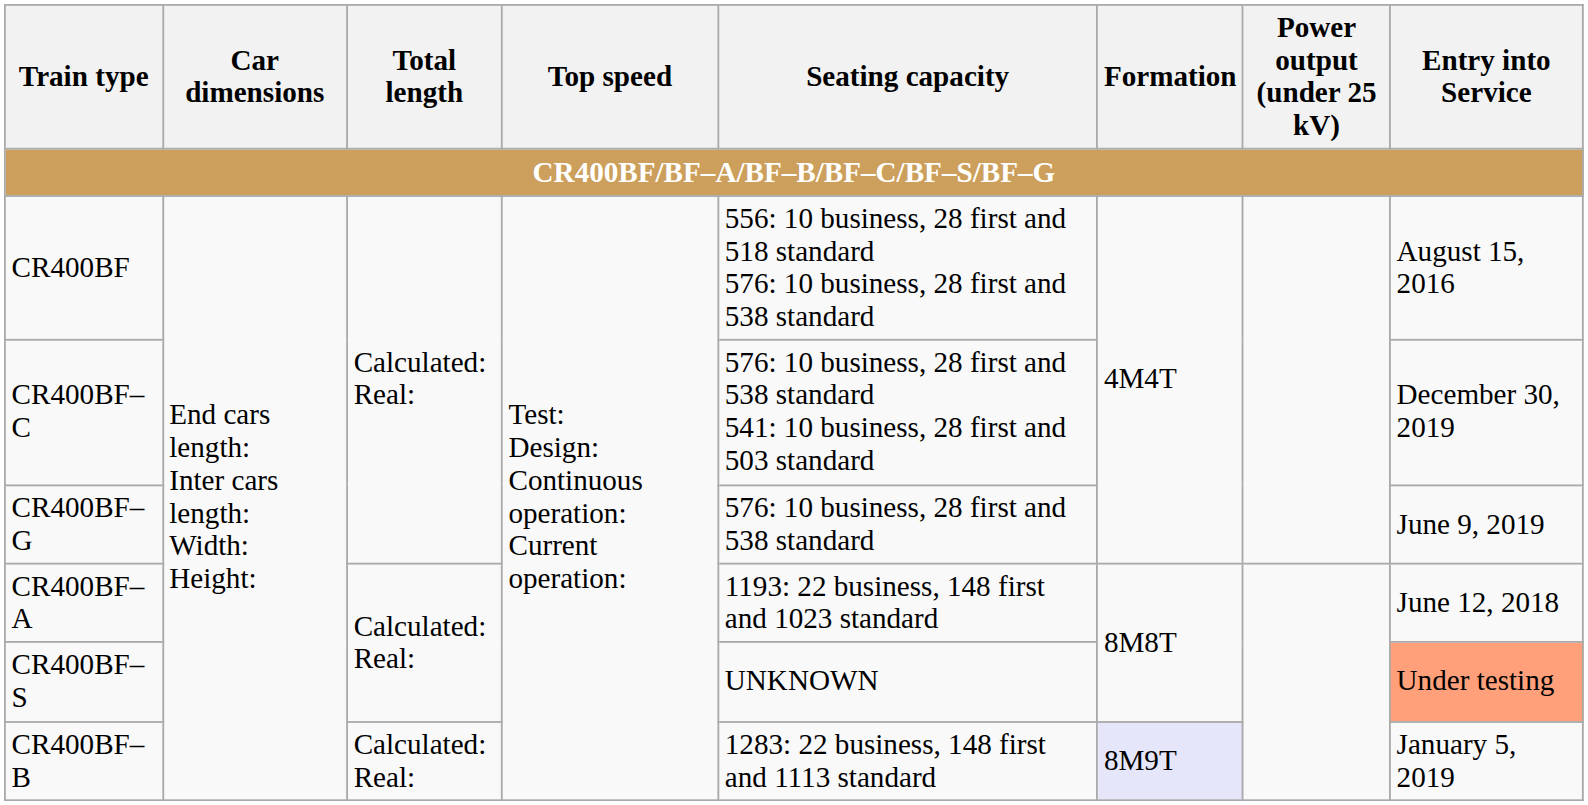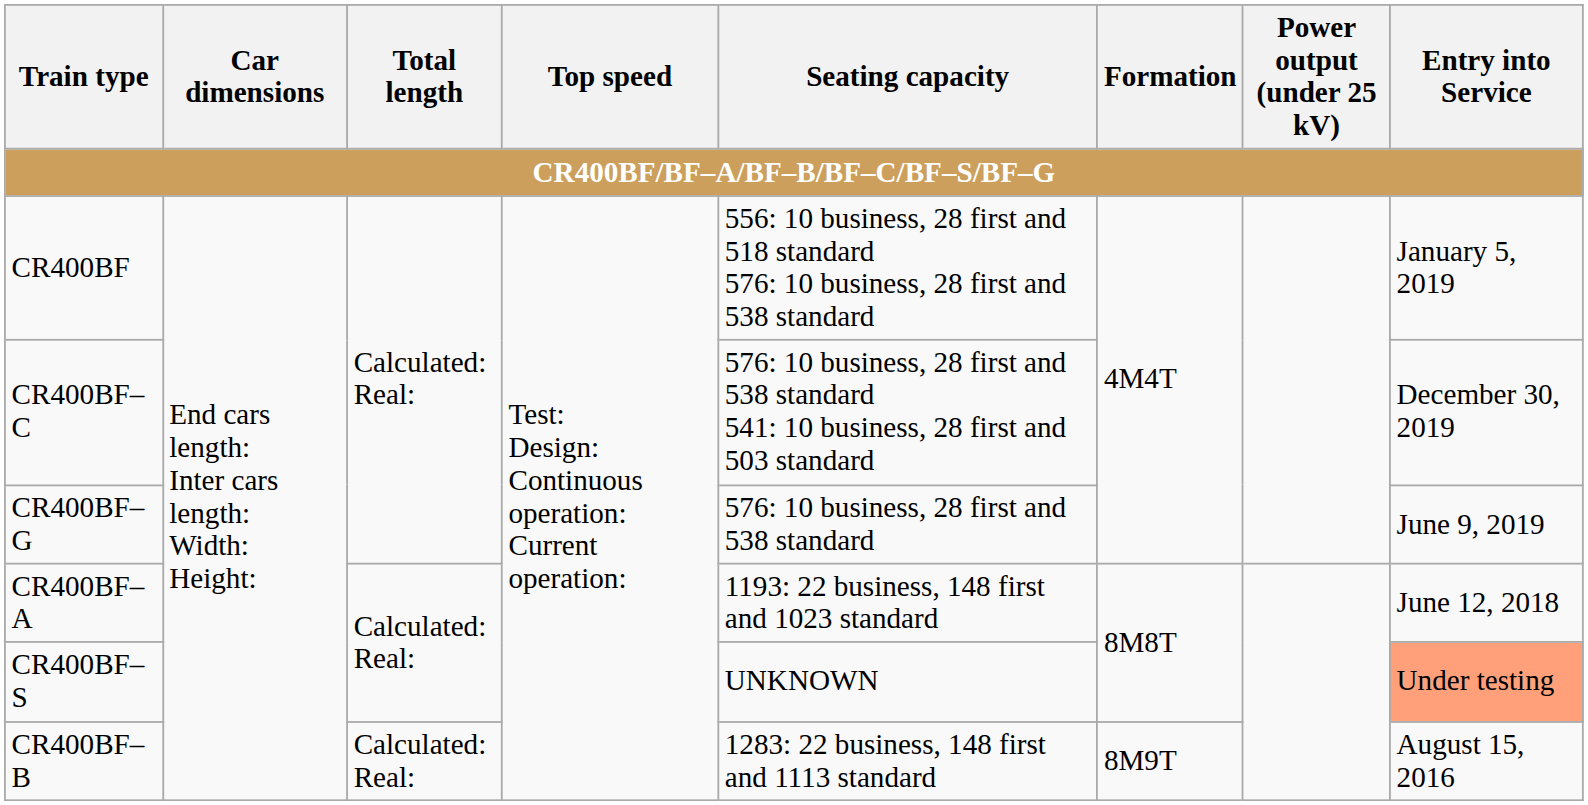(1460, 267) August 15, 2016 -> (1456, 267) January 5, 2019
(1140, 760) lavender background -> (1140, 760) no background
(1456, 760) January 5, 2019 -> (1460, 760) August 15, 2016
